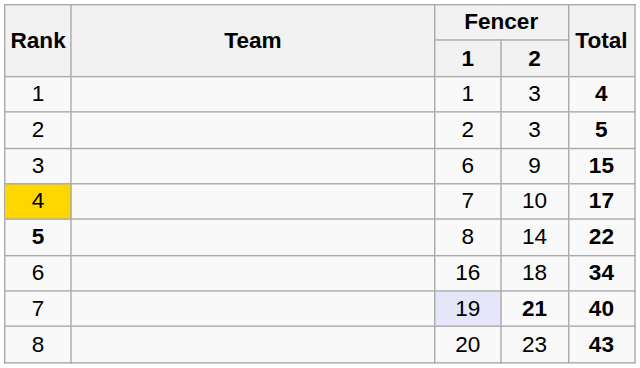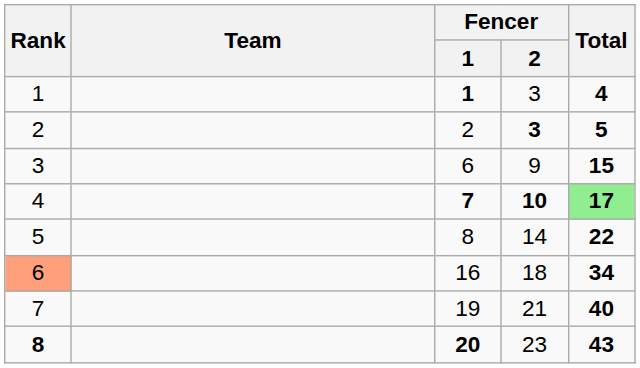(468, 93) normal -> (468, 93) bold
(535, 129) normal -> (535, 129) bold
(38, 201) gold background -> (38, 201) no background
(468, 201) normal -> (468, 201) bold
(535, 201) normal -> (535, 201) bold
(601, 201) no background -> (601, 201) lightgreen background
(38, 237) bold -> (38, 237) normal
(38, 272) no background -> (38, 272) lightsalmon background
(468, 308) lavender background -> (468, 308) no background
(535, 308) bold -> (535, 308) normal
(38, 344) normal -> (38, 344) bold
(468, 344) normal -> (468, 344) bold
